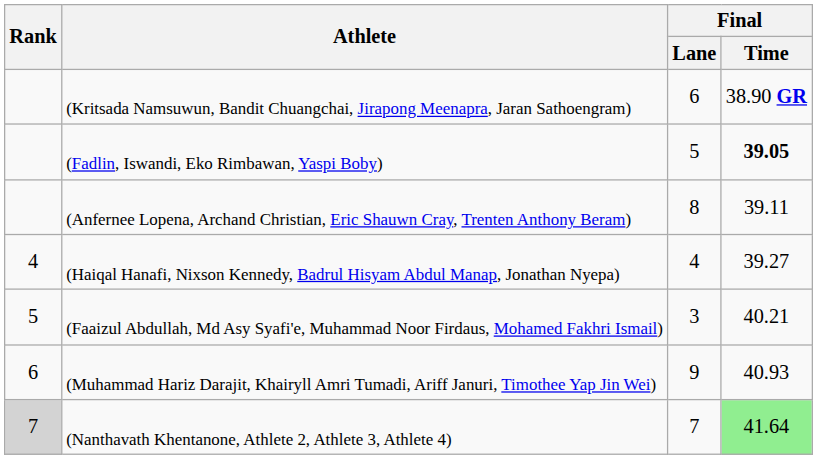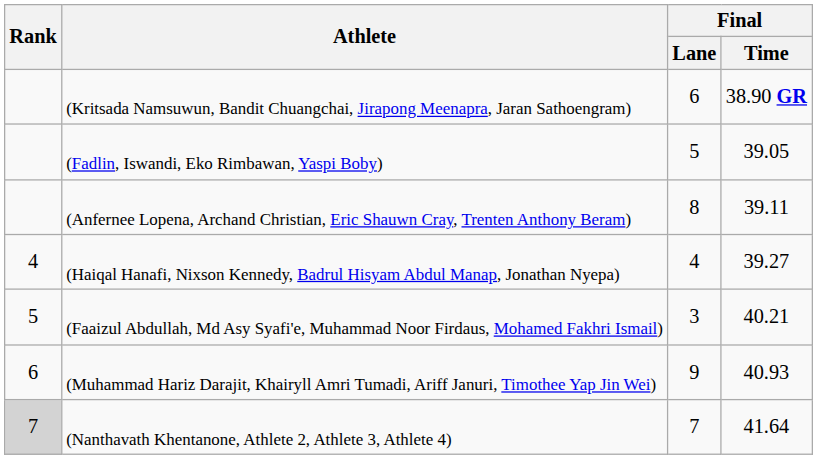(766, 151) bold -> (766, 151) normal
(766, 427) lightgreen background -> (766, 427) no background
